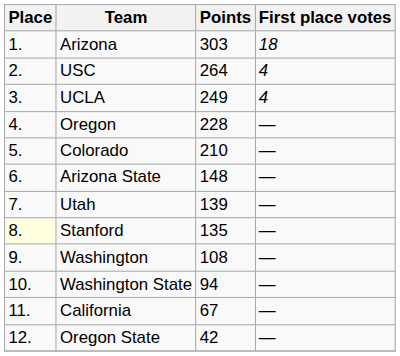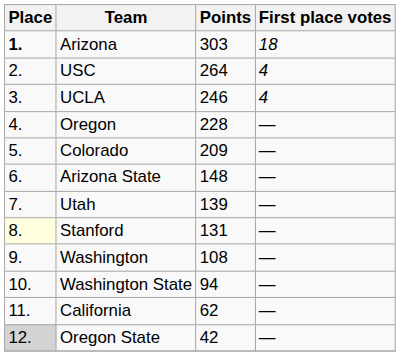(15, 44) normal -> (15, 44) bold
(214, 97) 249 -> (214, 97) 246
(214, 151) 210 -> (214, 151) 209
(214, 230) 135 -> (214, 230) 131
(209, 310) 67 -> (209, 310) 62
(20, 337) no background -> (20, 337) lightgrey background
